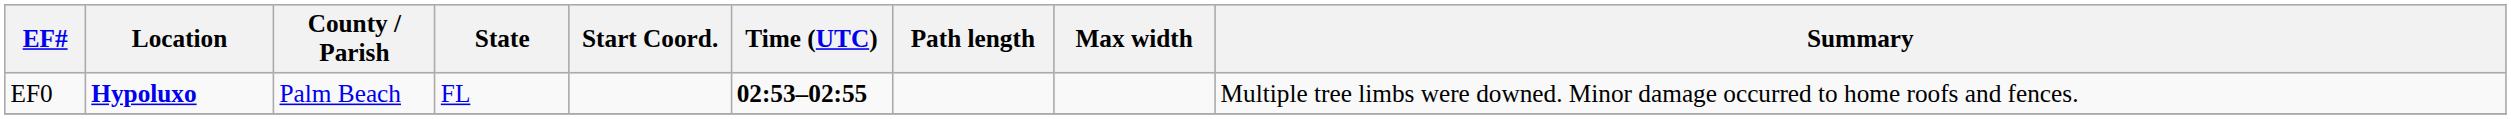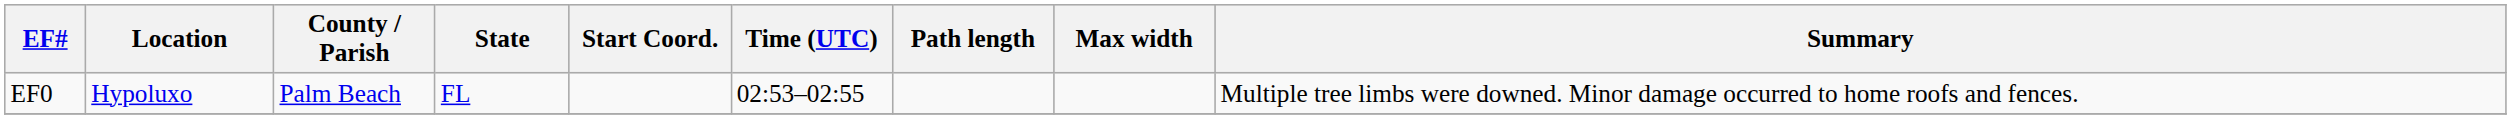(144, 93) bold -> (142, 93) normal
(802, 93) bold -> (801, 93) normal
